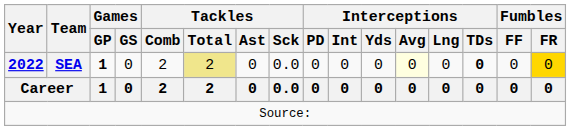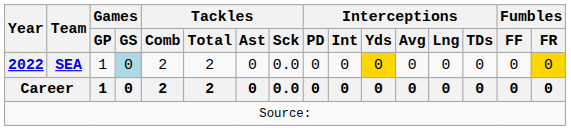(103, 65) bold -> (103, 65) normal
(128, 65) no background -> (128, 65) lightblue background
(210, 65) khaki background -> (210, 65) no background
(378, 65) no background -> (378, 65) gold background
(412, 65) lightyellow background -> (412, 65) no background
(480, 65) bold -> (480, 65) normal
